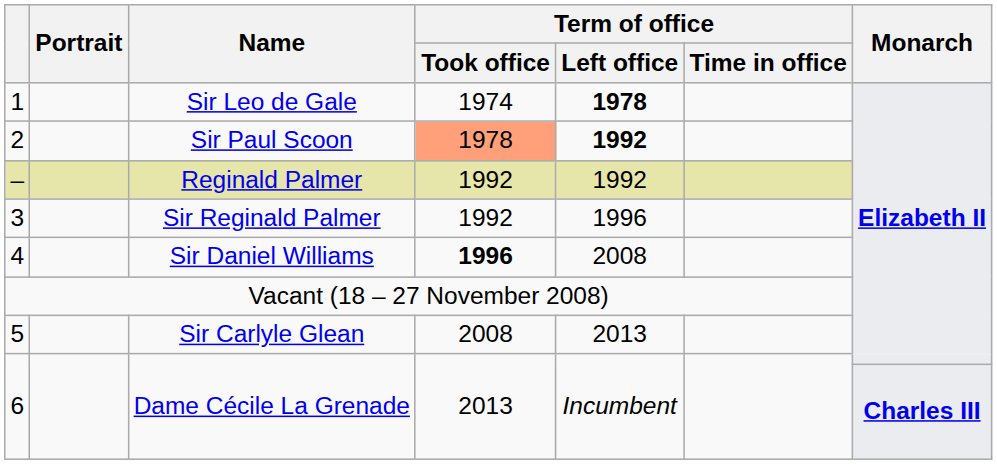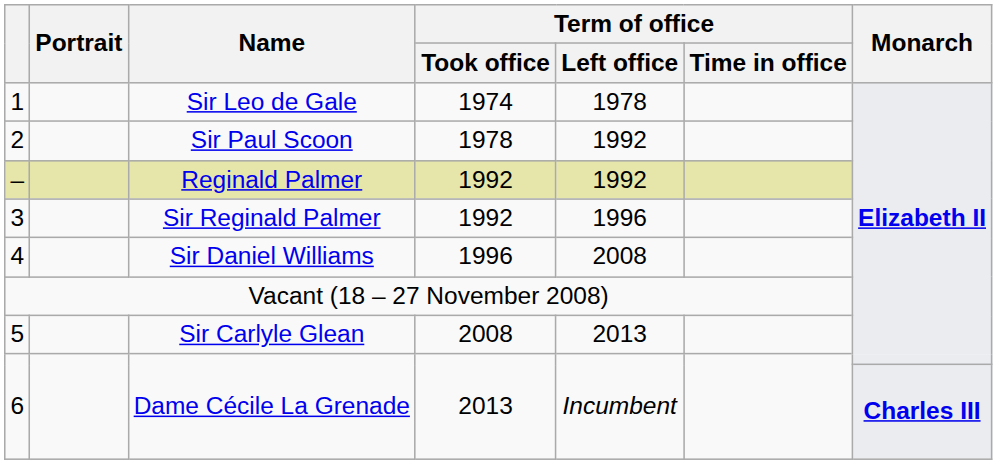(620, 101) bold -> (620, 101) normal
(486, 140) lightsalmon background -> (486, 140) no background
(620, 140) bold -> (620, 140) normal
(486, 256) bold -> (486, 256) normal
